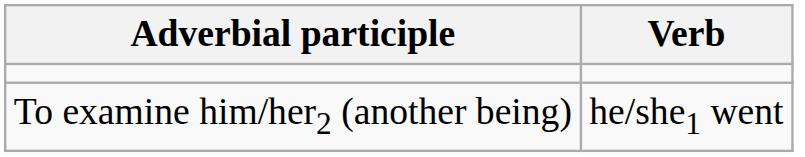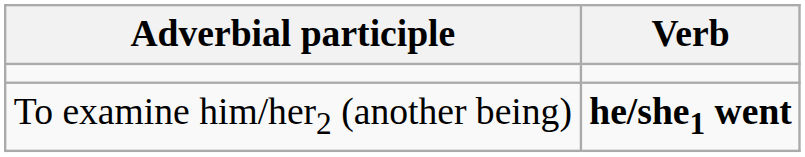(686, 116) normal -> (691, 116) bold
